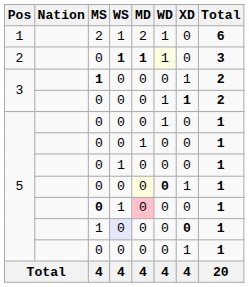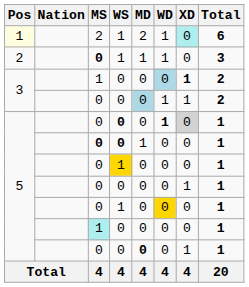(19, 37) no background -> (19, 37) lightyellow background
(187, 37) no background -> (187, 37) paleturquoise background
(99, 58) normal -> (99, 58) bold
(121, 58) bold -> (121, 58) normal
(143, 58) bold -> (143, 58) normal
(165, 58) lightyellow background -> (165, 58) no background
(99, 79) bold -> (99, 79) normal
(165, 79) no background -> (165, 79) lightblue background
(187, 79) normal -> (187, 79) bold
(143, 101) no background -> (143, 101) lightblue background
(187, 101) bold -> (187, 101) normal
(121, 122) normal -> (121, 122) bold
(165, 122) normal -> (165, 122) bold
(187, 122) no background -> (187, 122) lightgrey background
(99, 144) normal -> (99, 144) bold
(121, 144) normal -> (121, 144) bold
(121, 165) no background -> (121, 165) gold background
(143, 186) lightyellow background -> (143, 186) no background
(165, 186) bold -> (165, 186) normal
(99, 208) bold -> (99, 208) normal
(143, 208) pink background -> (143, 208) no background
(165, 208) no background -> (165, 208) gold background
(99, 229) no background -> (99, 229) paleturquoise background
(121, 229) lavender background -> (121, 229) no background
(187, 229) bold -> (187, 229) normal
(143, 251) normal -> (143, 251) bold
